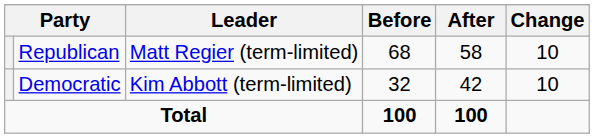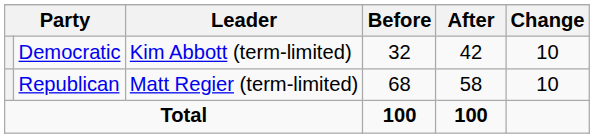rows swapped: (69, 52) <-> (70, 84)
